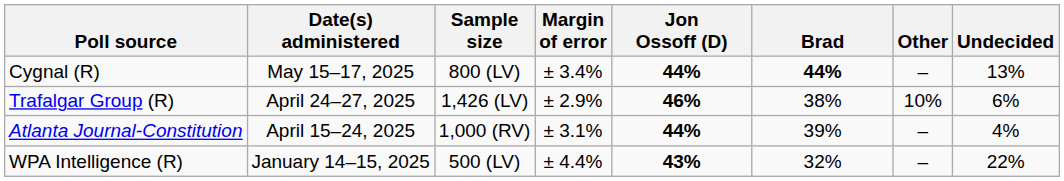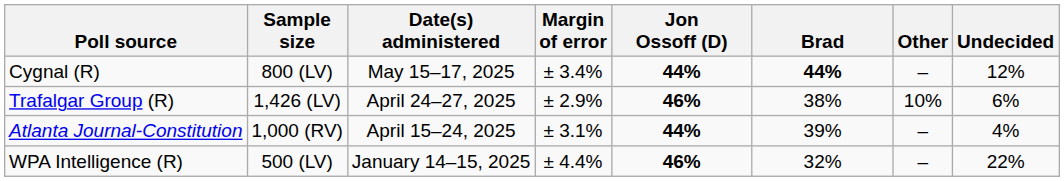columns swapped: (341, 31) <-> (485, 31)
(1006, 71) 13% -> (1006, 71) 12%
(682, 161) 43% -> (682, 161) 46%
